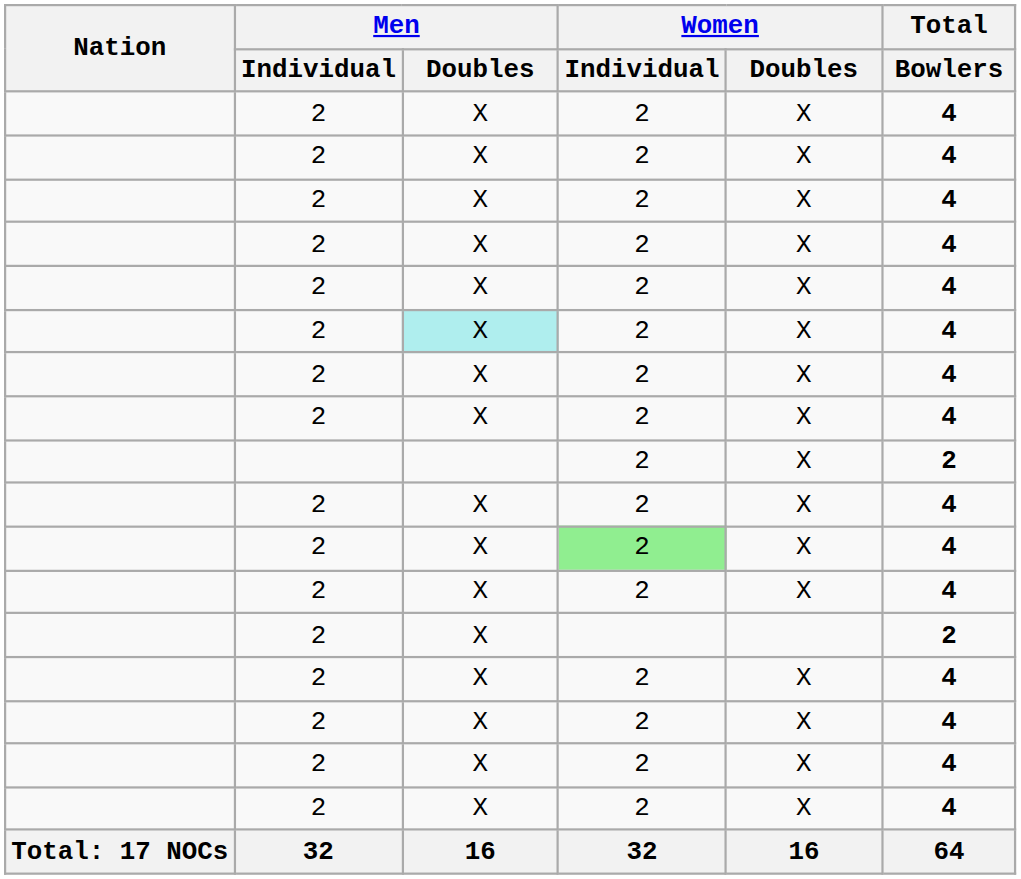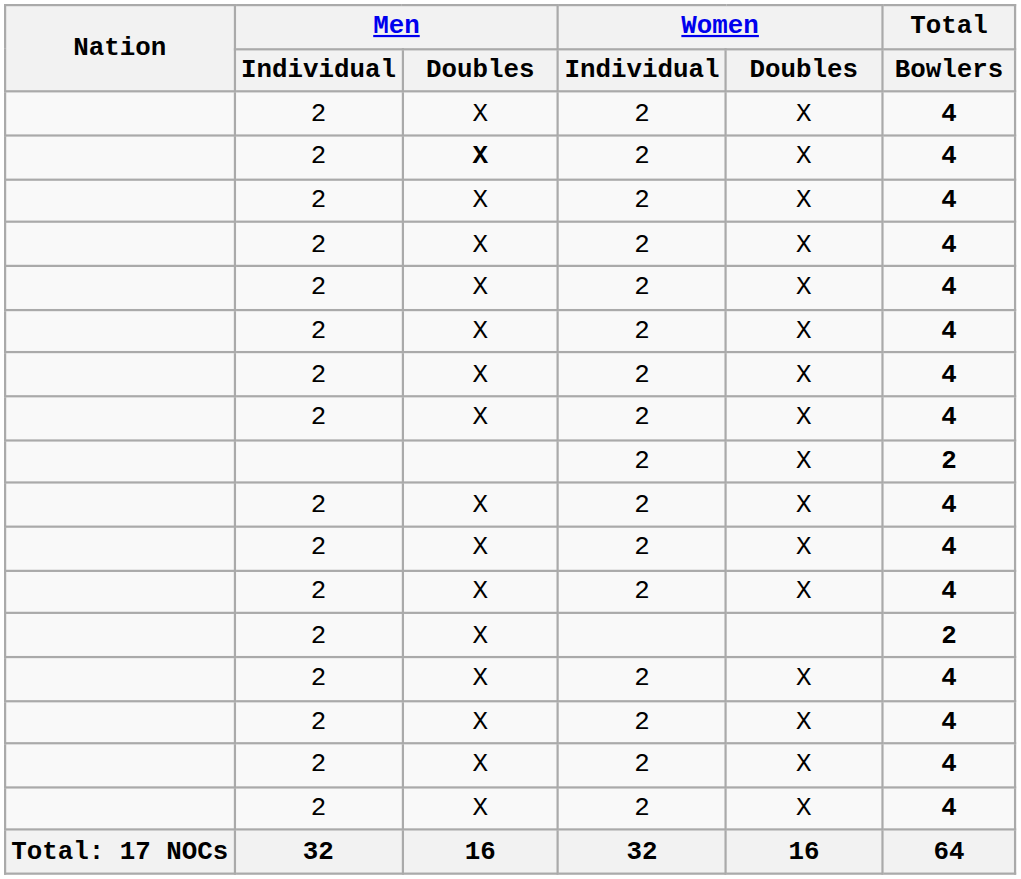(480, 157) normal -> (480, 157) bold
(480, 331) paleturquoise background -> (480, 331) no background
(642, 548) lightgreen background -> (642, 548) no background
